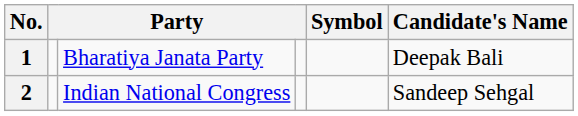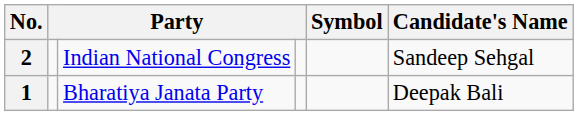rows swapped: (26, 57) <-> (26, 92)
